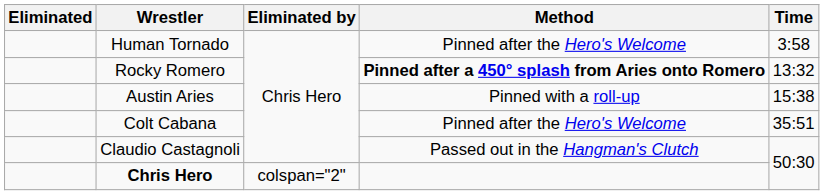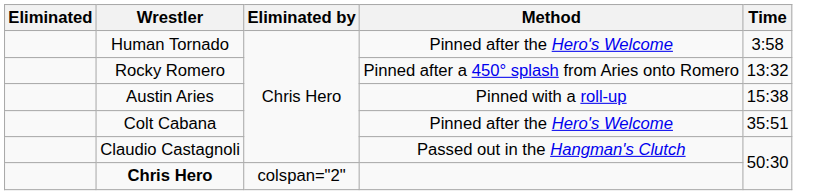(564, 70) bold -> (551, 70) normal
